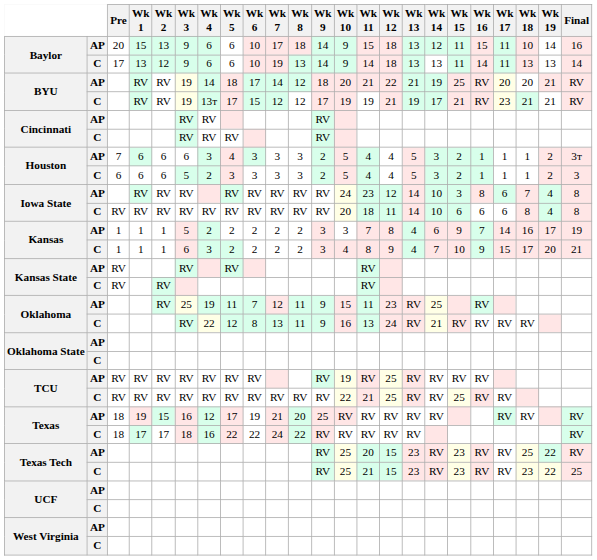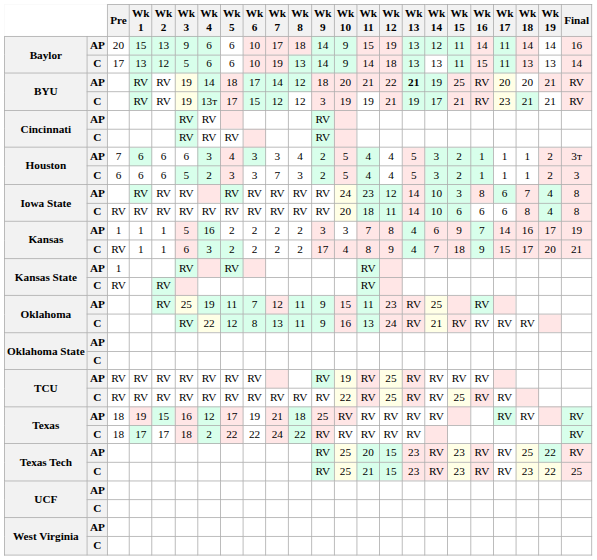(391, 45) 18 -> (391, 45) 19
(482, 45) 15 -> (482, 45) 14
(527, 45) 10 -> (527, 45) 14
(186, 64) 9 -> (186, 64) 5
(482, 64) 14 -> (482, 64) 15
(414, 82) normal -> (414, 82) bold
(323, 101) 17 -> (323, 101) 3
(300, 157) 3 -> (300, 157) 4
(277, 175) 3 -> (277, 175) 7
(209, 231) 2 -> (209, 231) 16
(118, 249) 1 -> (118, 249) RV
(323, 249) 3 -> (323, 249) 17
(459, 249) 10 -> (459, 249) 18
(118, 268) RV -> (118, 268) 1
(368, 397) 21 -> (368, 397) RV
(300, 416) 20 -> (300, 416) 18
(209, 434) 16 -> (209, 434) 2
